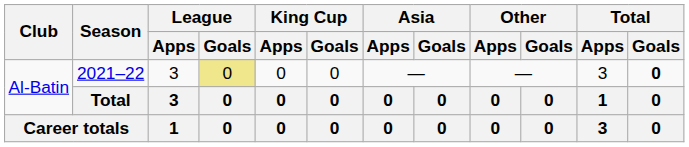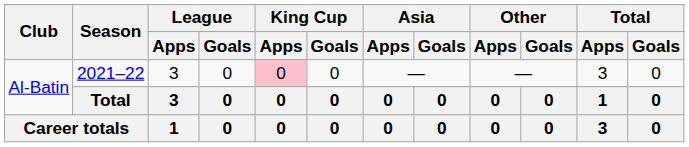(227, 73) khaki background -> (227, 73) no background
(281, 73) no background -> (281, 73) pink background
(656, 73) bold -> (656, 73) normal
